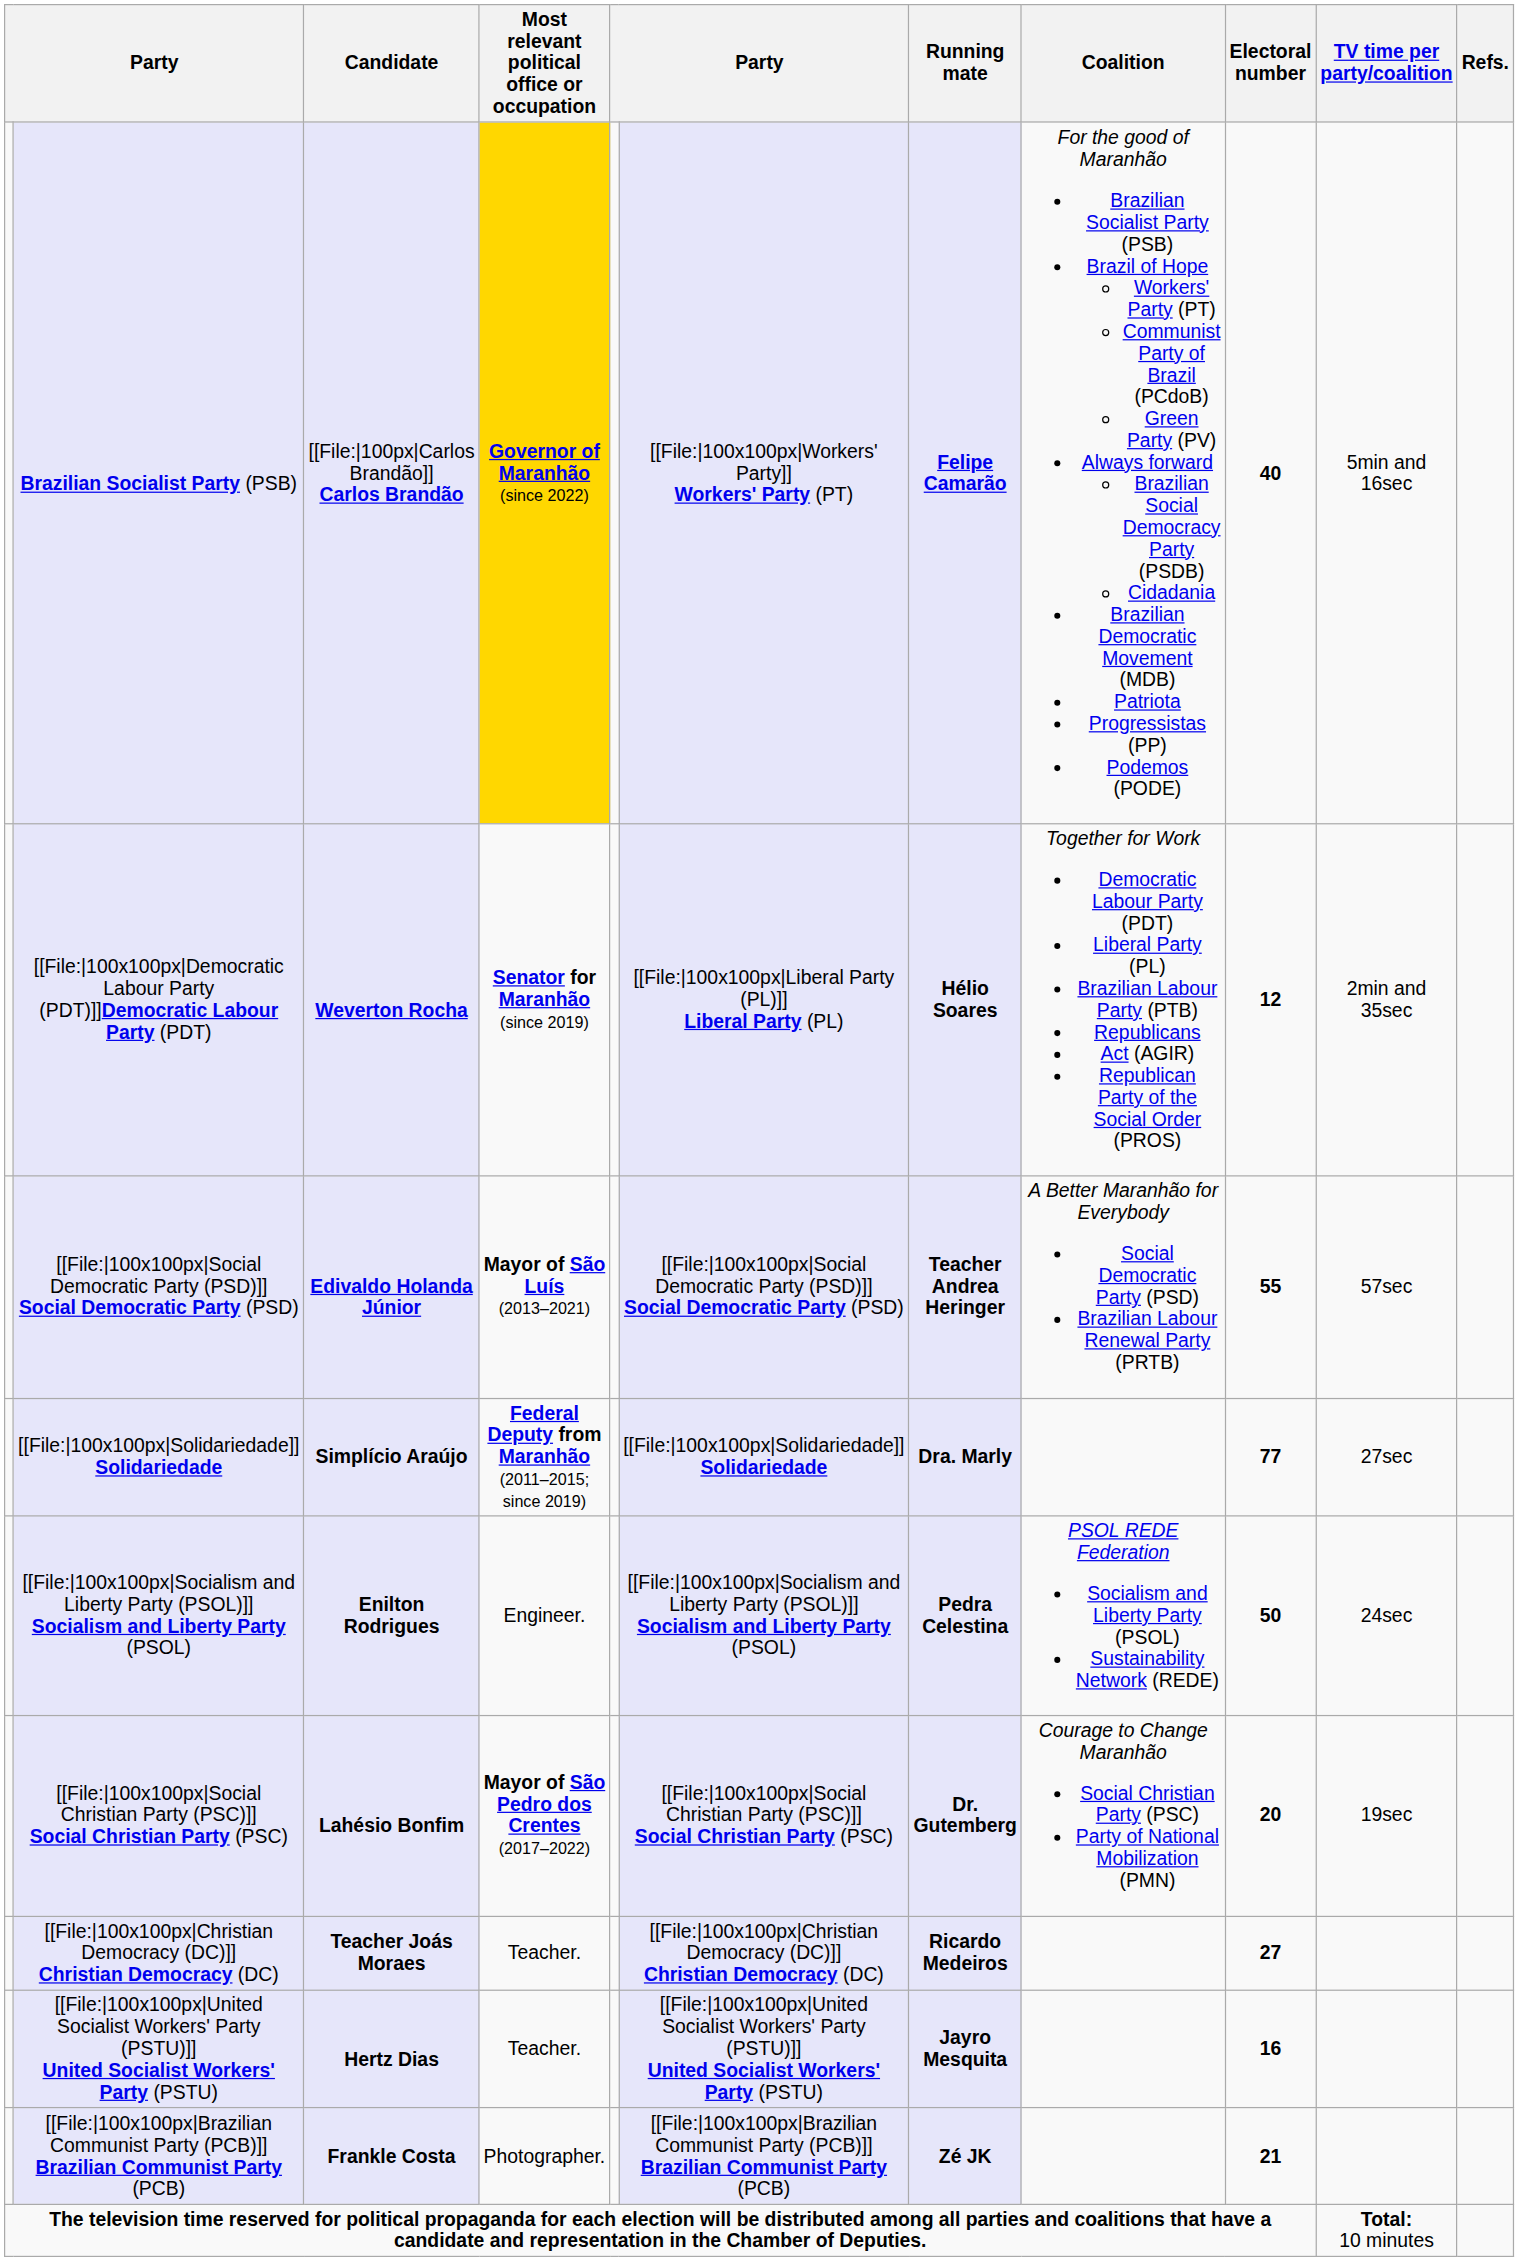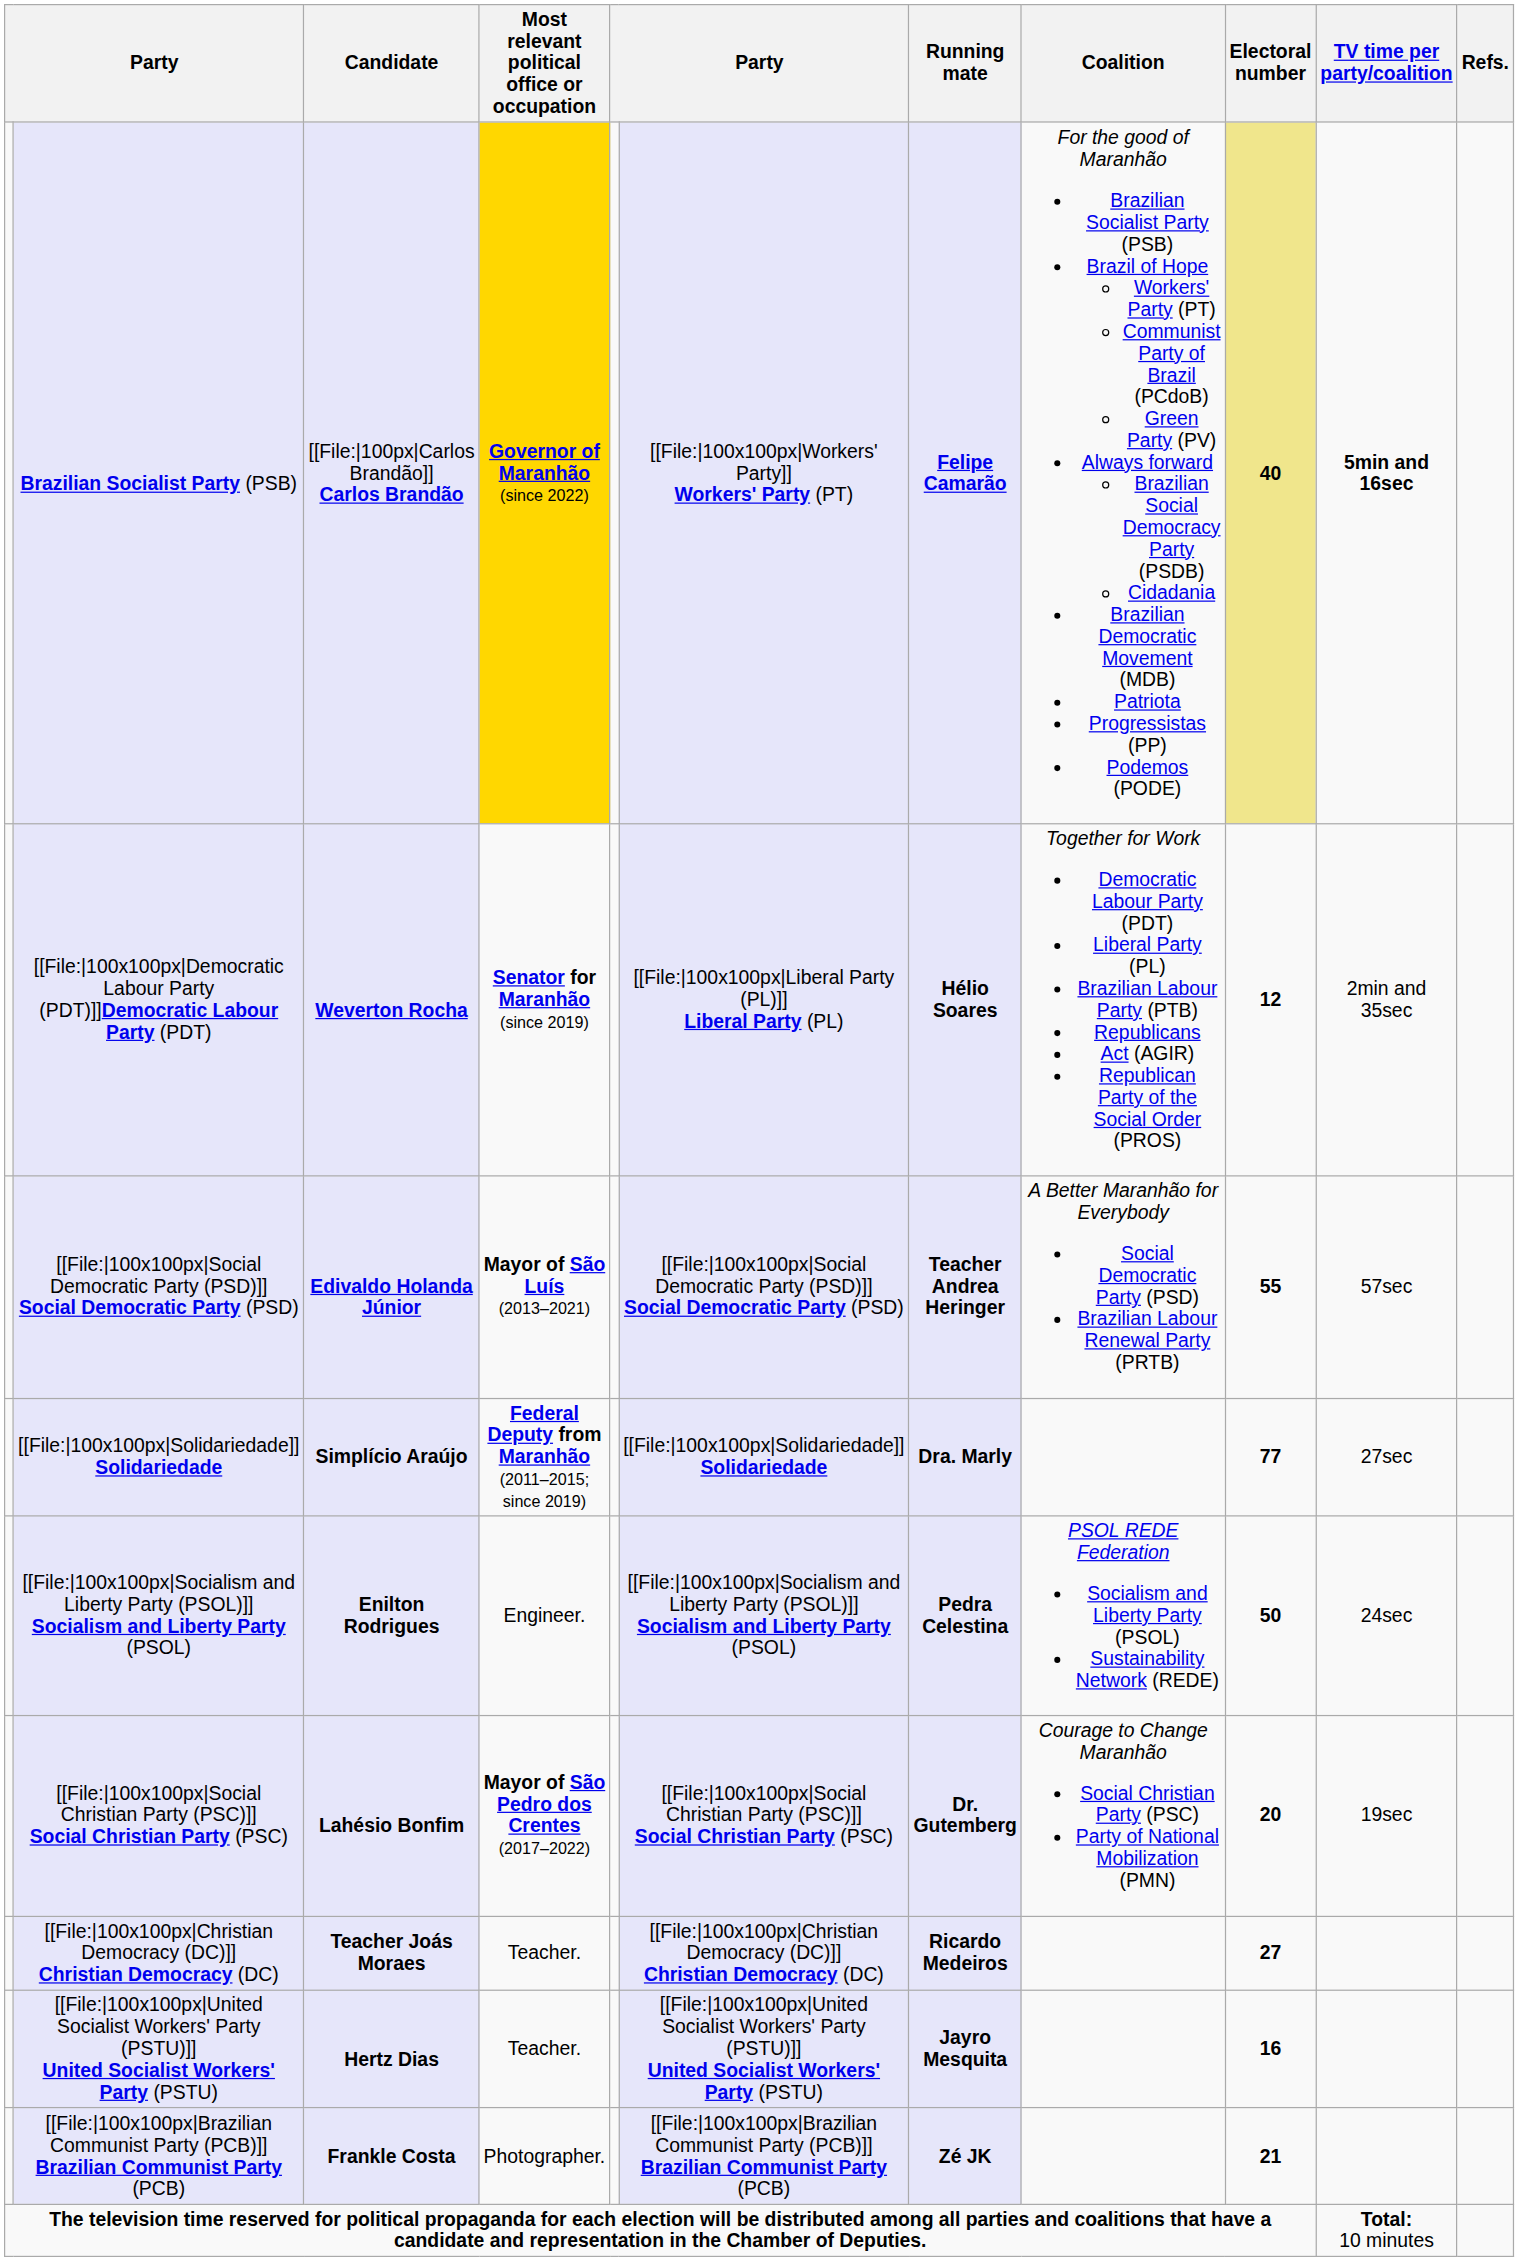(1270, 472) no background -> (1270, 472) khaki background
(1386, 472) normal -> (1386, 472) bold
